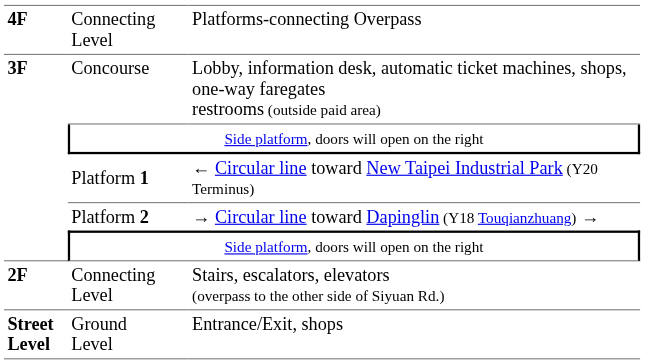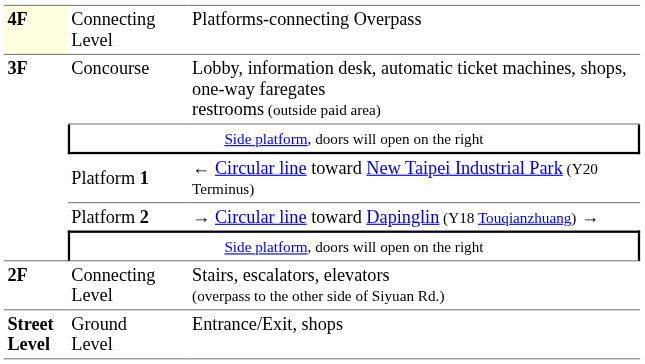(18, 19) no background -> (18, 19) lightyellow background
